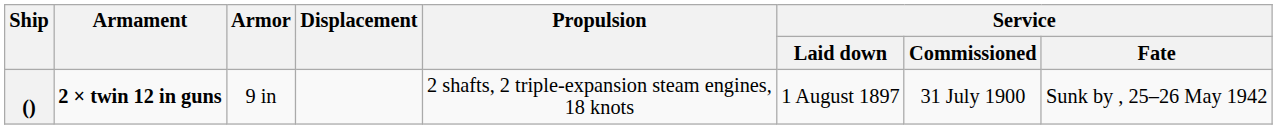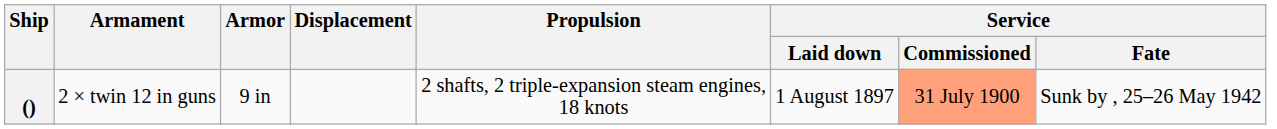(140, 96) bold -> (137, 96) normal
(973, 96) no background -> (967, 96) lightsalmon background
